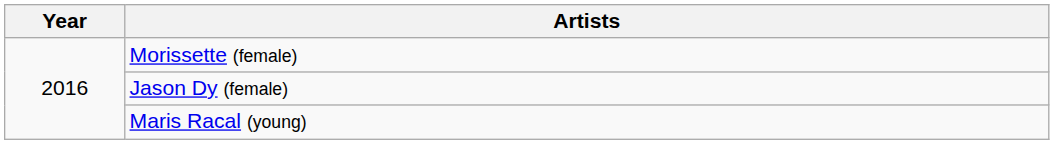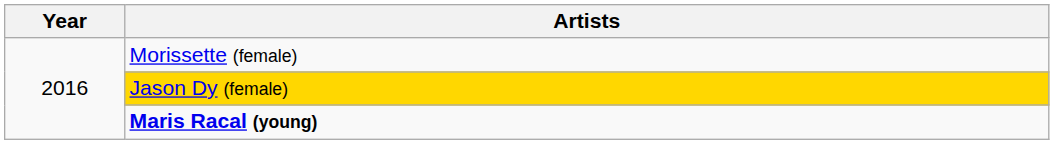(209, 88) no background -> (209, 88) gold background
(218, 121) normal -> (223, 121) bold
